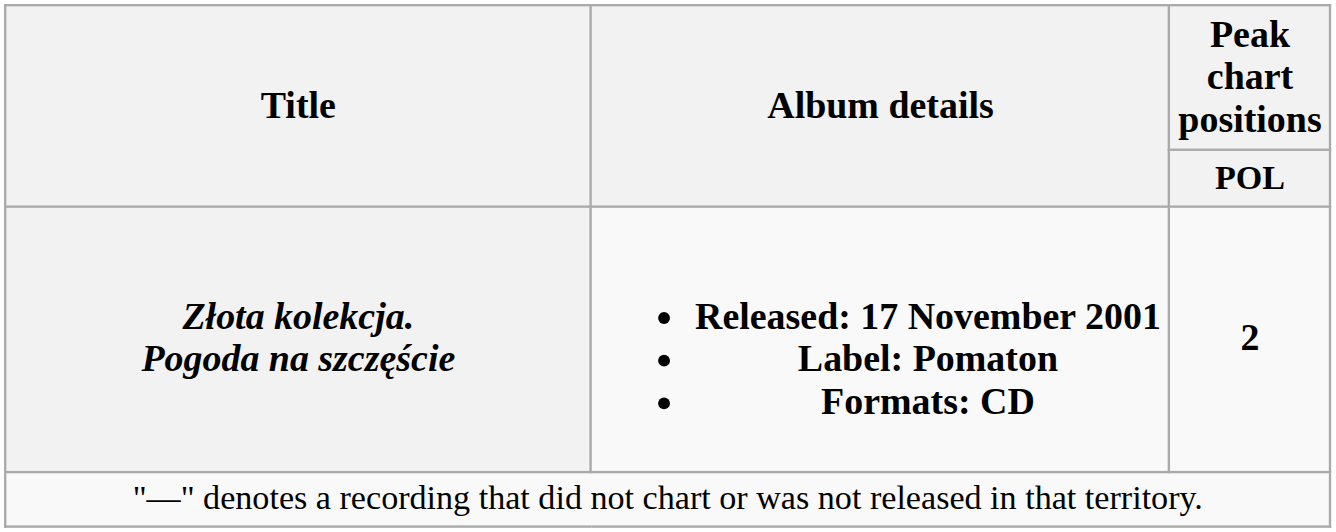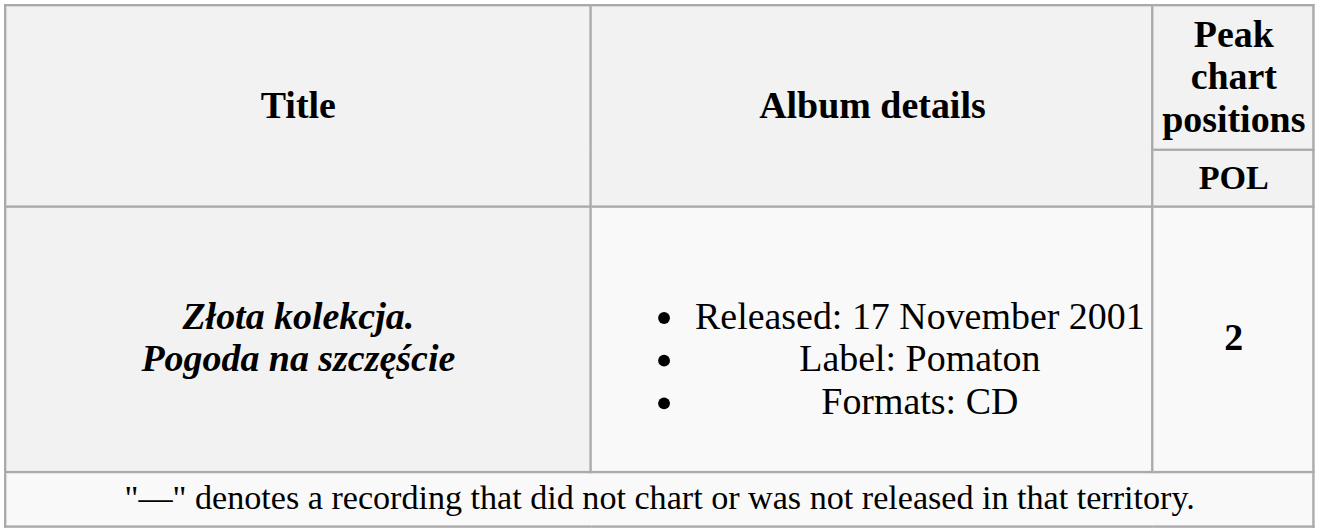(881, 360) bold -> (872, 360) normal
